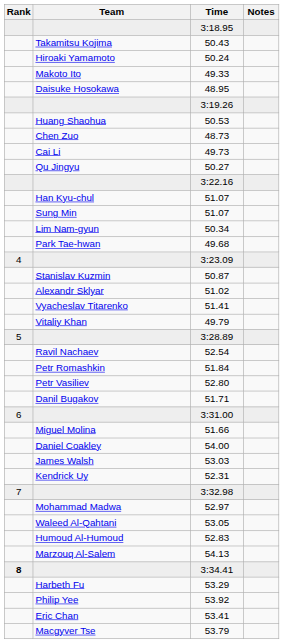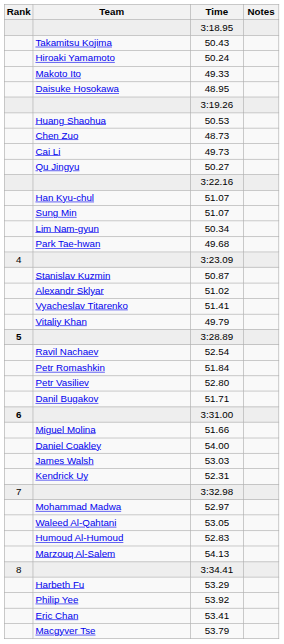(19, 337) normal -> (19, 337) bold
(19, 414) normal -> (19, 414) bold
(19, 569) bold -> (19, 569) normal
